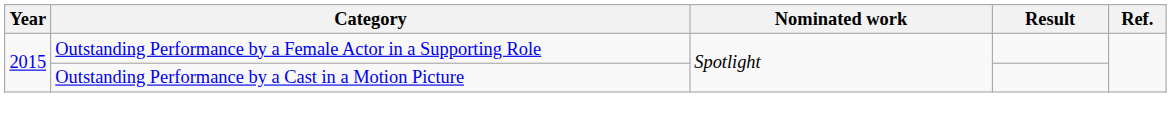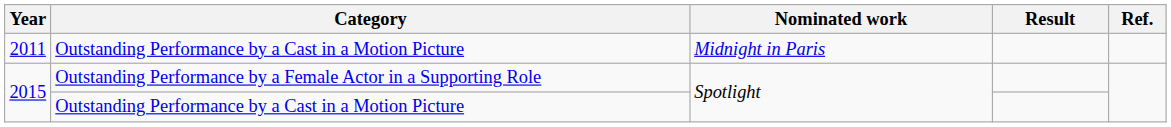+ row: (28, 48)
